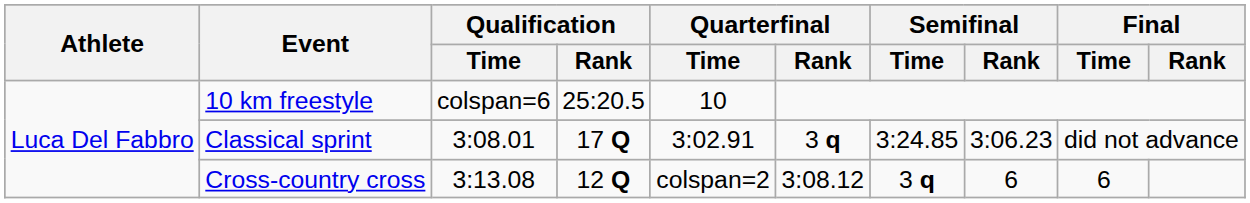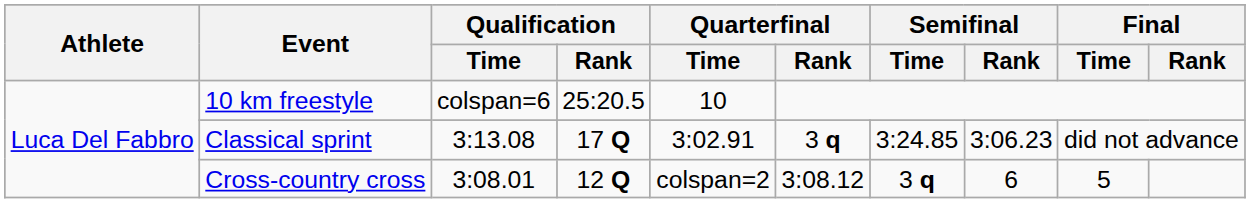(494, 140) 3:08.01 -> (494, 140) 3:13.08
(494, 179) 3:13.08 -> (494, 179) 3:08.01
(1104, 179) 6 -> (1104, 179) 5
